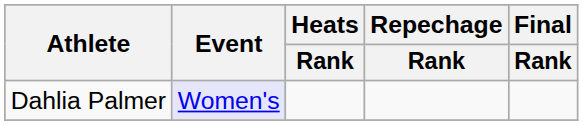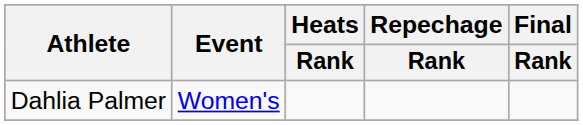(229, 101) lavender background -> (229, 101) no background
